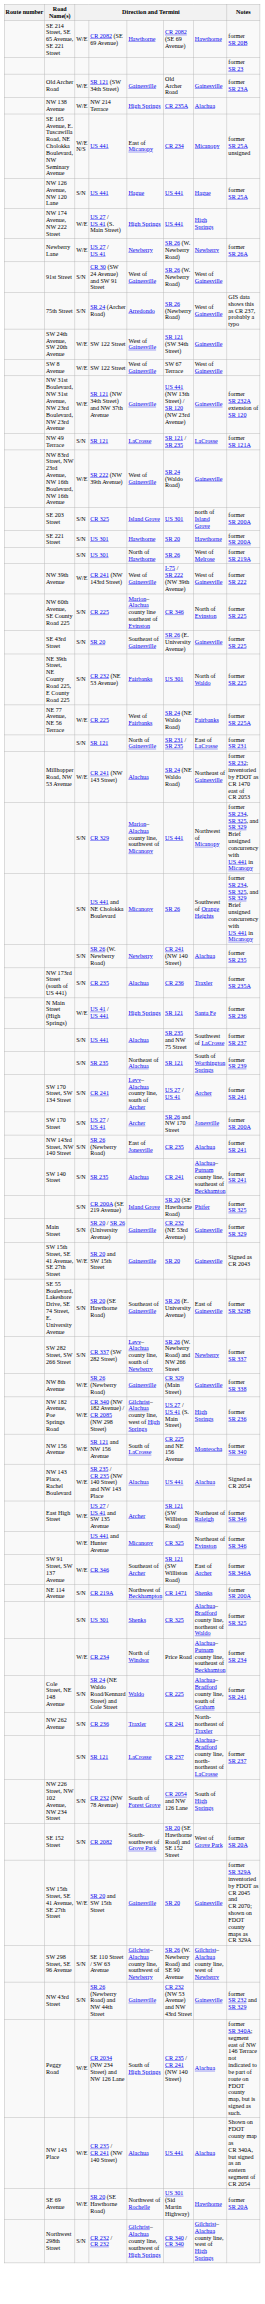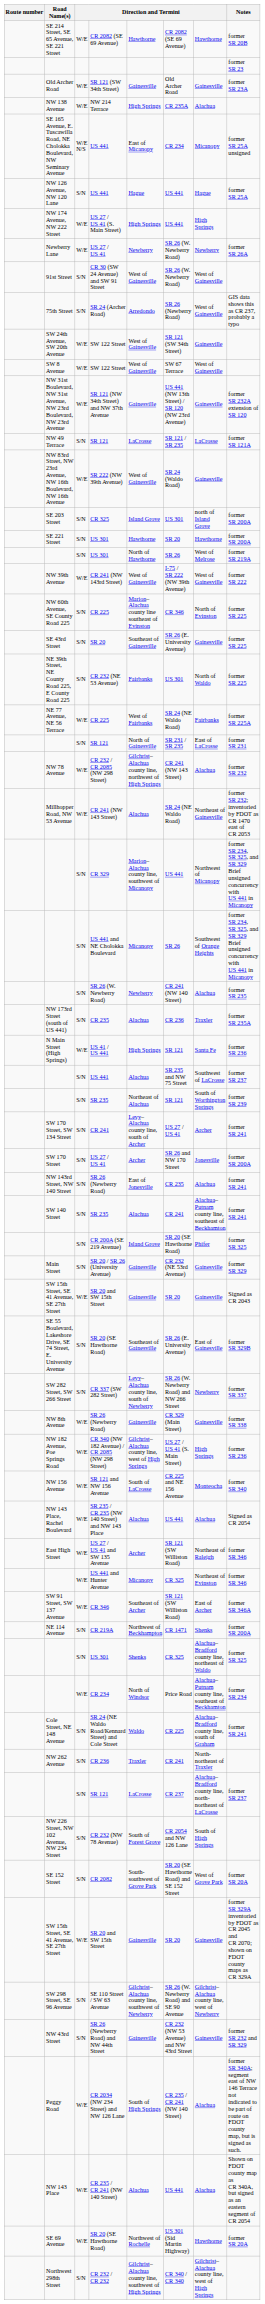+ row: (55, 770)
